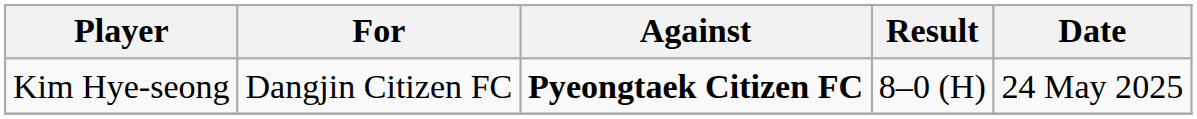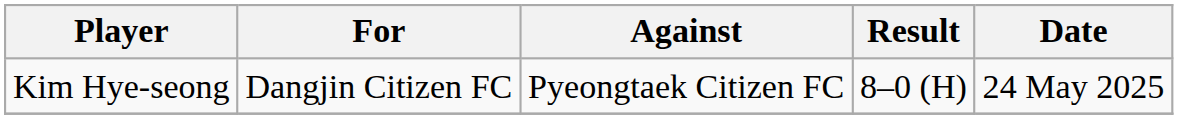(696, 85) bold -> (686, 85) normal
